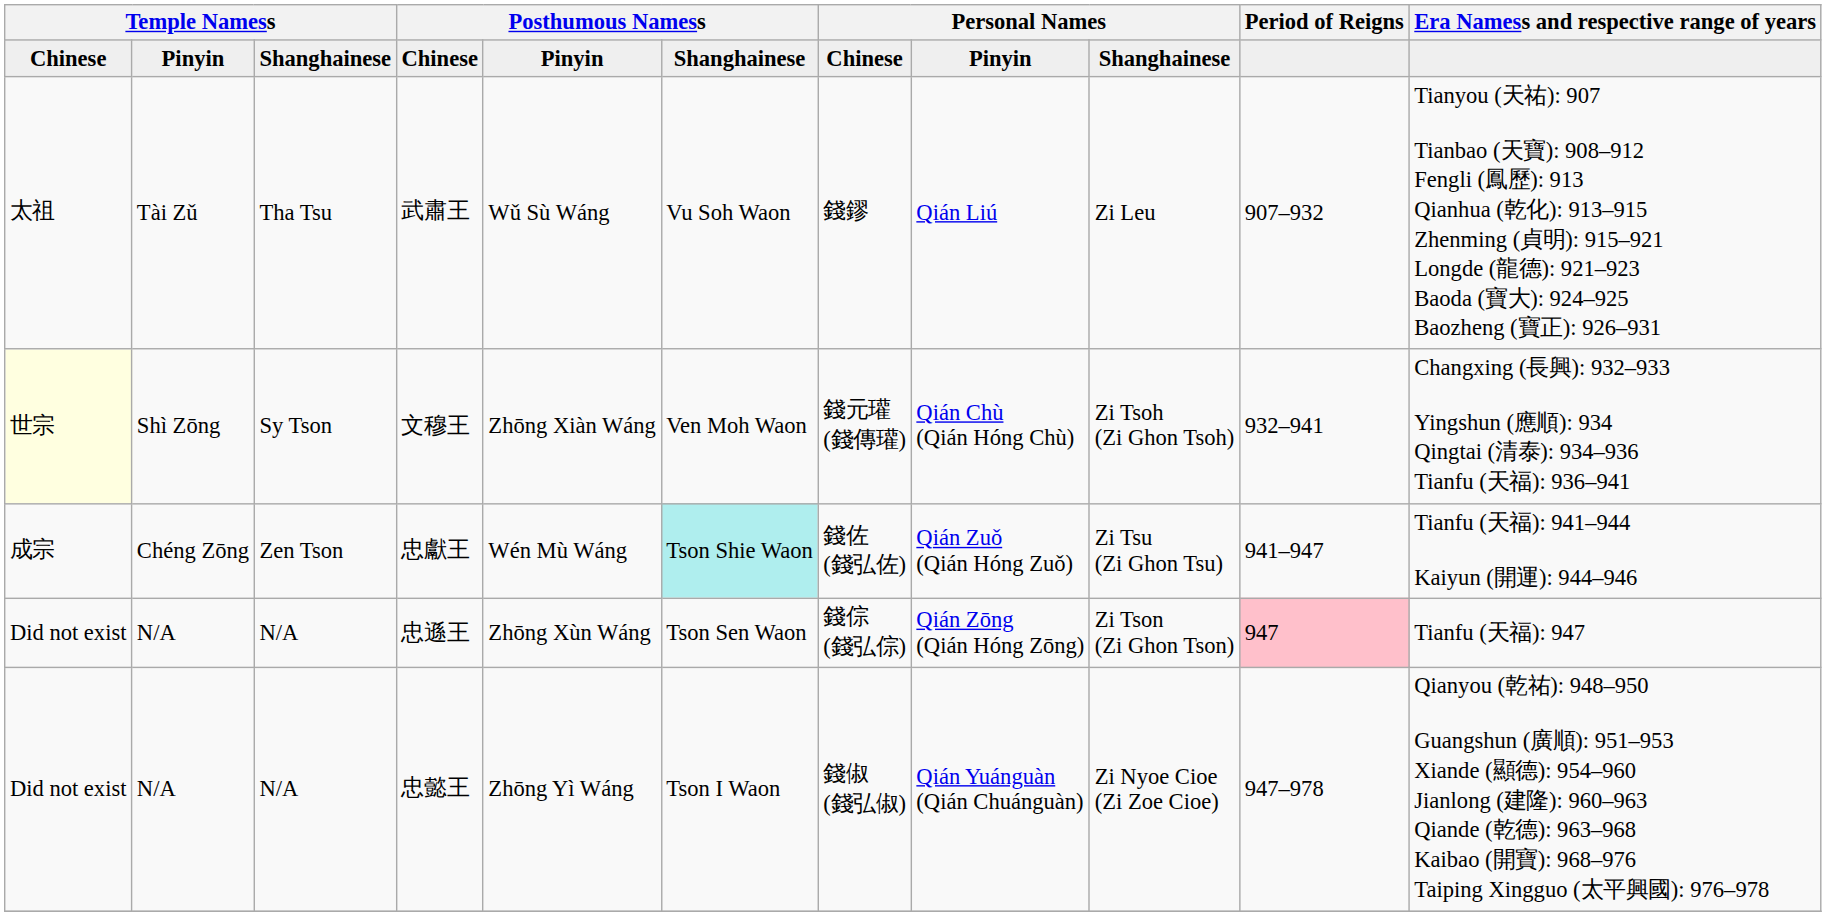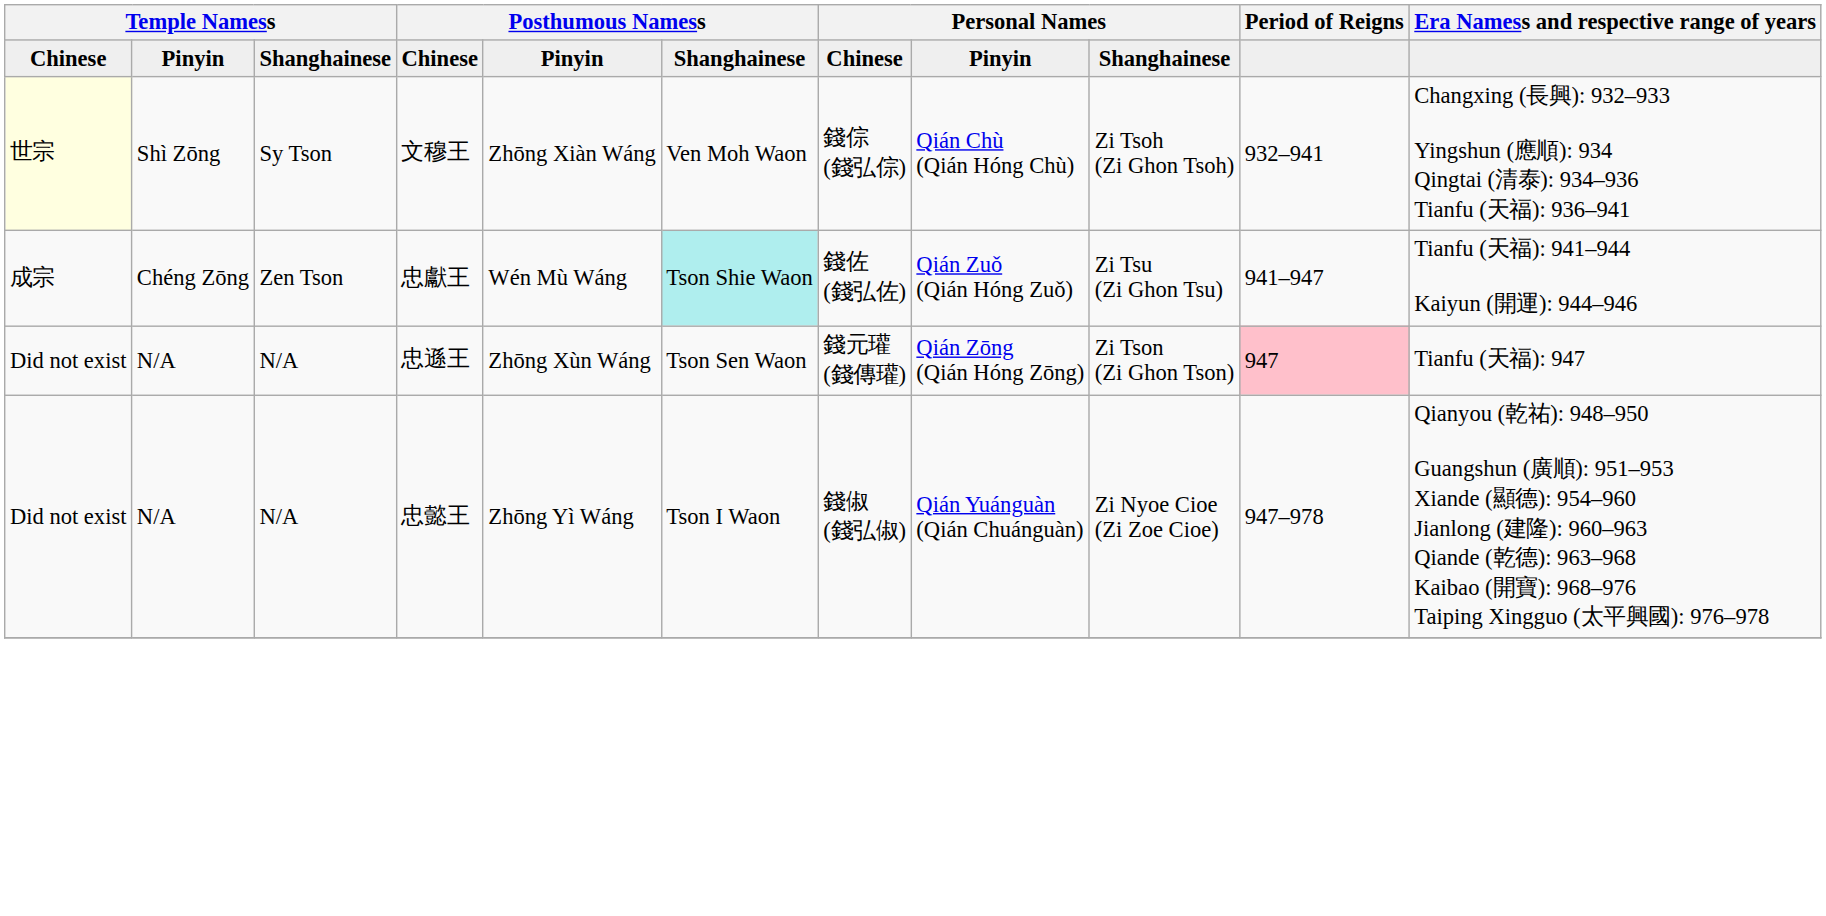- row: (435, 211)
(865, 425) 錢元瓘 (錢傳瓘) -> (865, 152) 錢倧 (錢弘倧)
(865, 632) 錢倧 (錢弘倧) -> (865, 359) 錢元瓘 (錢傳瓘)
